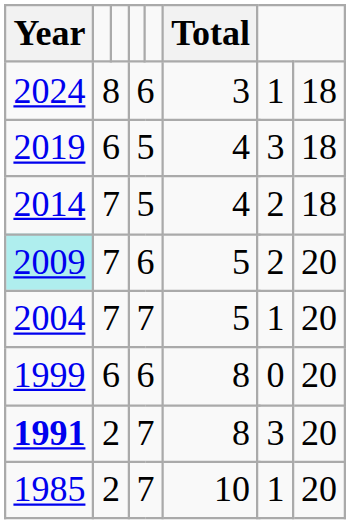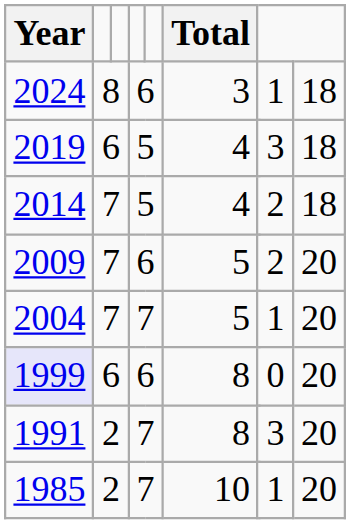(49, 261) paleturquoise background -> (49, 261) no background
(49, 375) no background -> (49, 375) lavender background
(49, 432) bold -> (49, 432) normal
